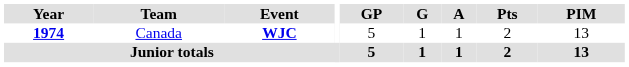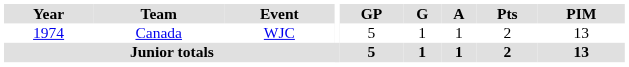(49, 33) bold -> (49, 33) normal
(279, 33) bold -> (279, 33) normal
